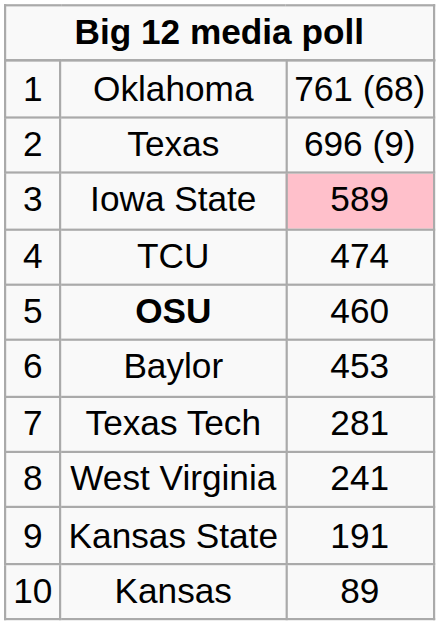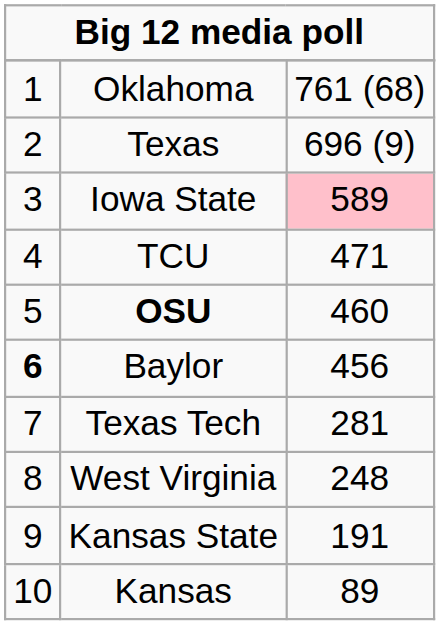(360, 255) 474 -> (360, 255) 471
(33, 367) normal -> (33, 367) bold
(360, 367) 453 -> (360, 367) 456
(360, 479) 241 -> (360, 479) 248
